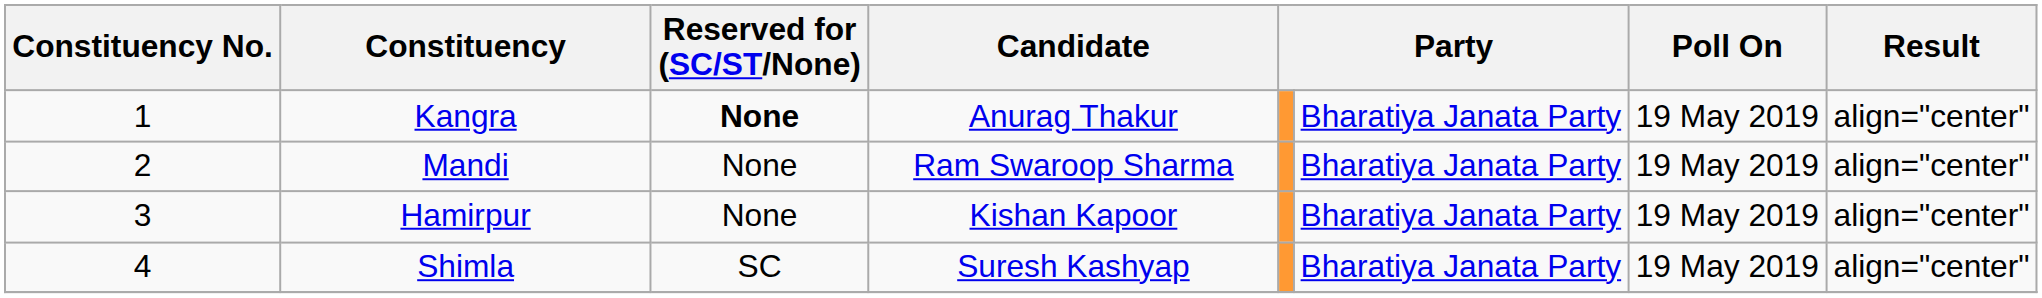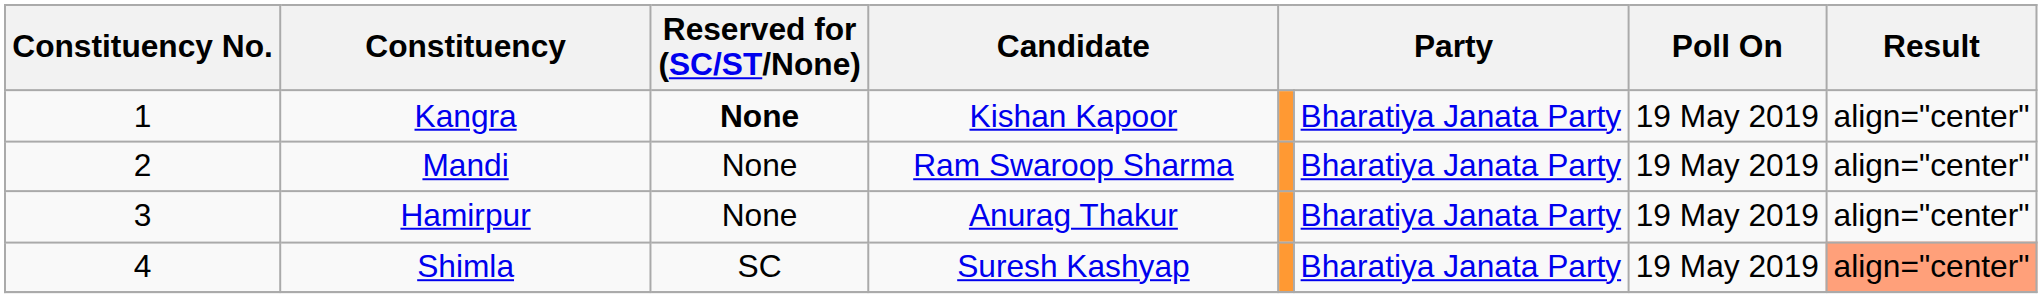(1073, 115) Anurag Thakur -> (1073, 115) Kishan Kapoor
(1073, 215) Kishan Kapoor -> (1073, 215) Anurag Thakur
(1932, 266) no background -> (1932, 266) lightsalmon background
